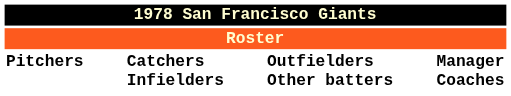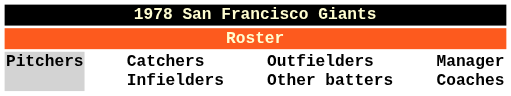(45, 62) no background -> (45, 62) lightgrey background
